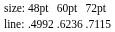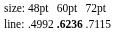(70, 24) normal -> (70, 24) bold
